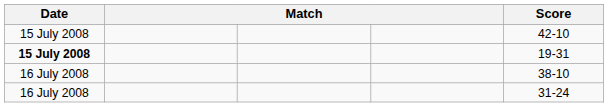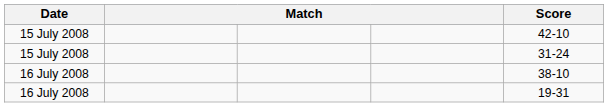(54, 54) bold -> (54, 54) normal
(554, 54) 19-31 -> (554, 54) 31-24
(554, 92) 31-24 -> (554, 92) 19-31
